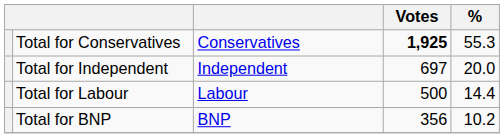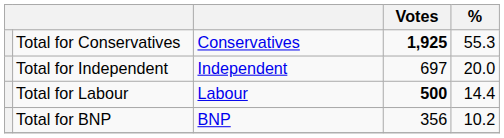(434, 94) normal -> (434, 94) bold
